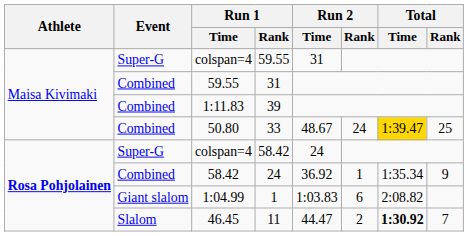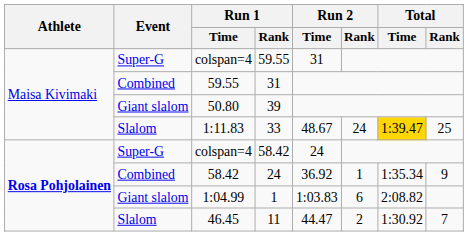(146, 106) Combined -> (153, 106) Giant slalom
(223, 106) 1:11.83 -> (223, 106) 50.80
(146, 129) Combined -> (137, 129) Slalom
(223, 129) 50.80 -> (223, 129) 1:11.83
(402, 220) bold -> (402, 220) normal
